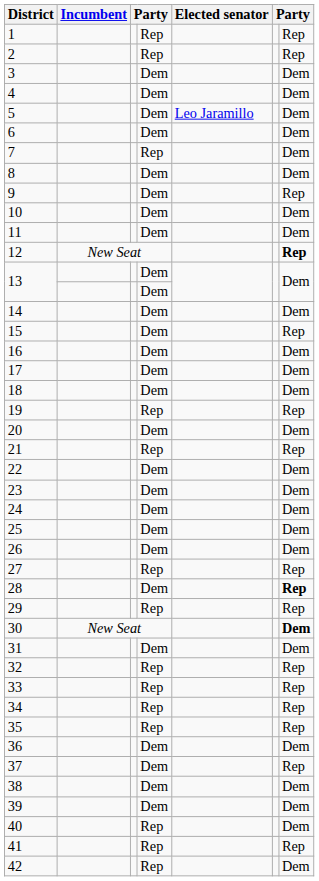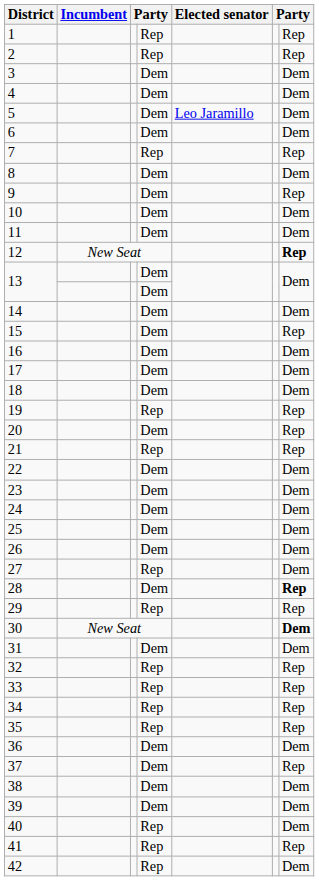(296, 153) Dem -> (293, 153) Rep
(296, 430) Dem -> (293, 430) Rep
(293, 568) Rep -> (296, 568) Dem
